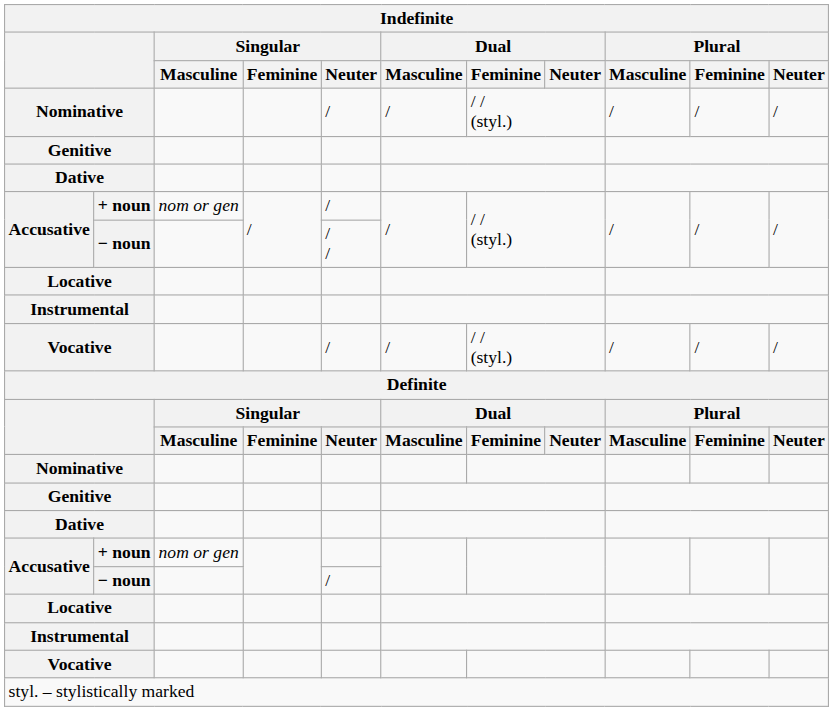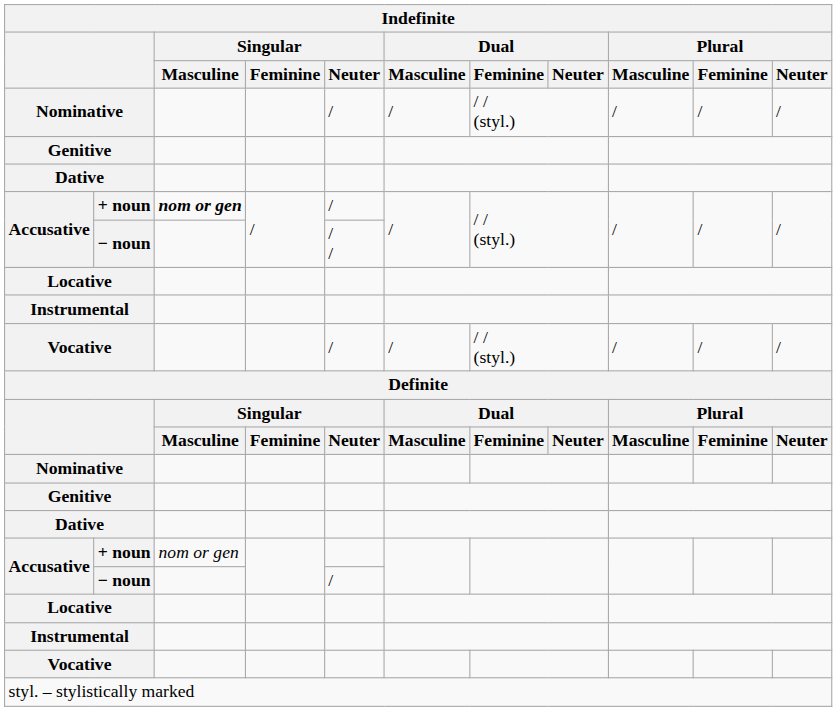(199, 205) normal -> (200, 205) bold
